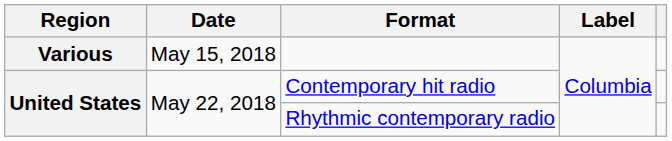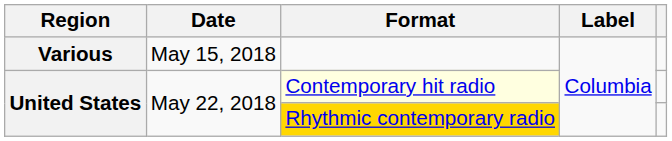(390, 86) no background -> (390, 86) lightyellow background
(420, 119) no background -> (420, 119) gold background
